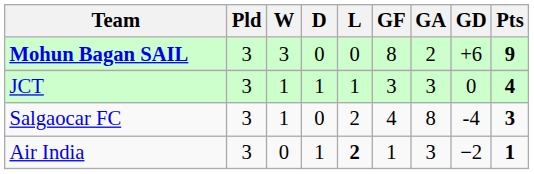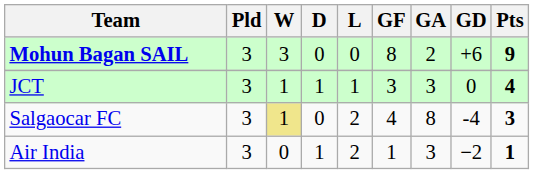(284, 119) no background -> (284, 119) khaki background
(355, 151) bold -> (355, 151) normal
